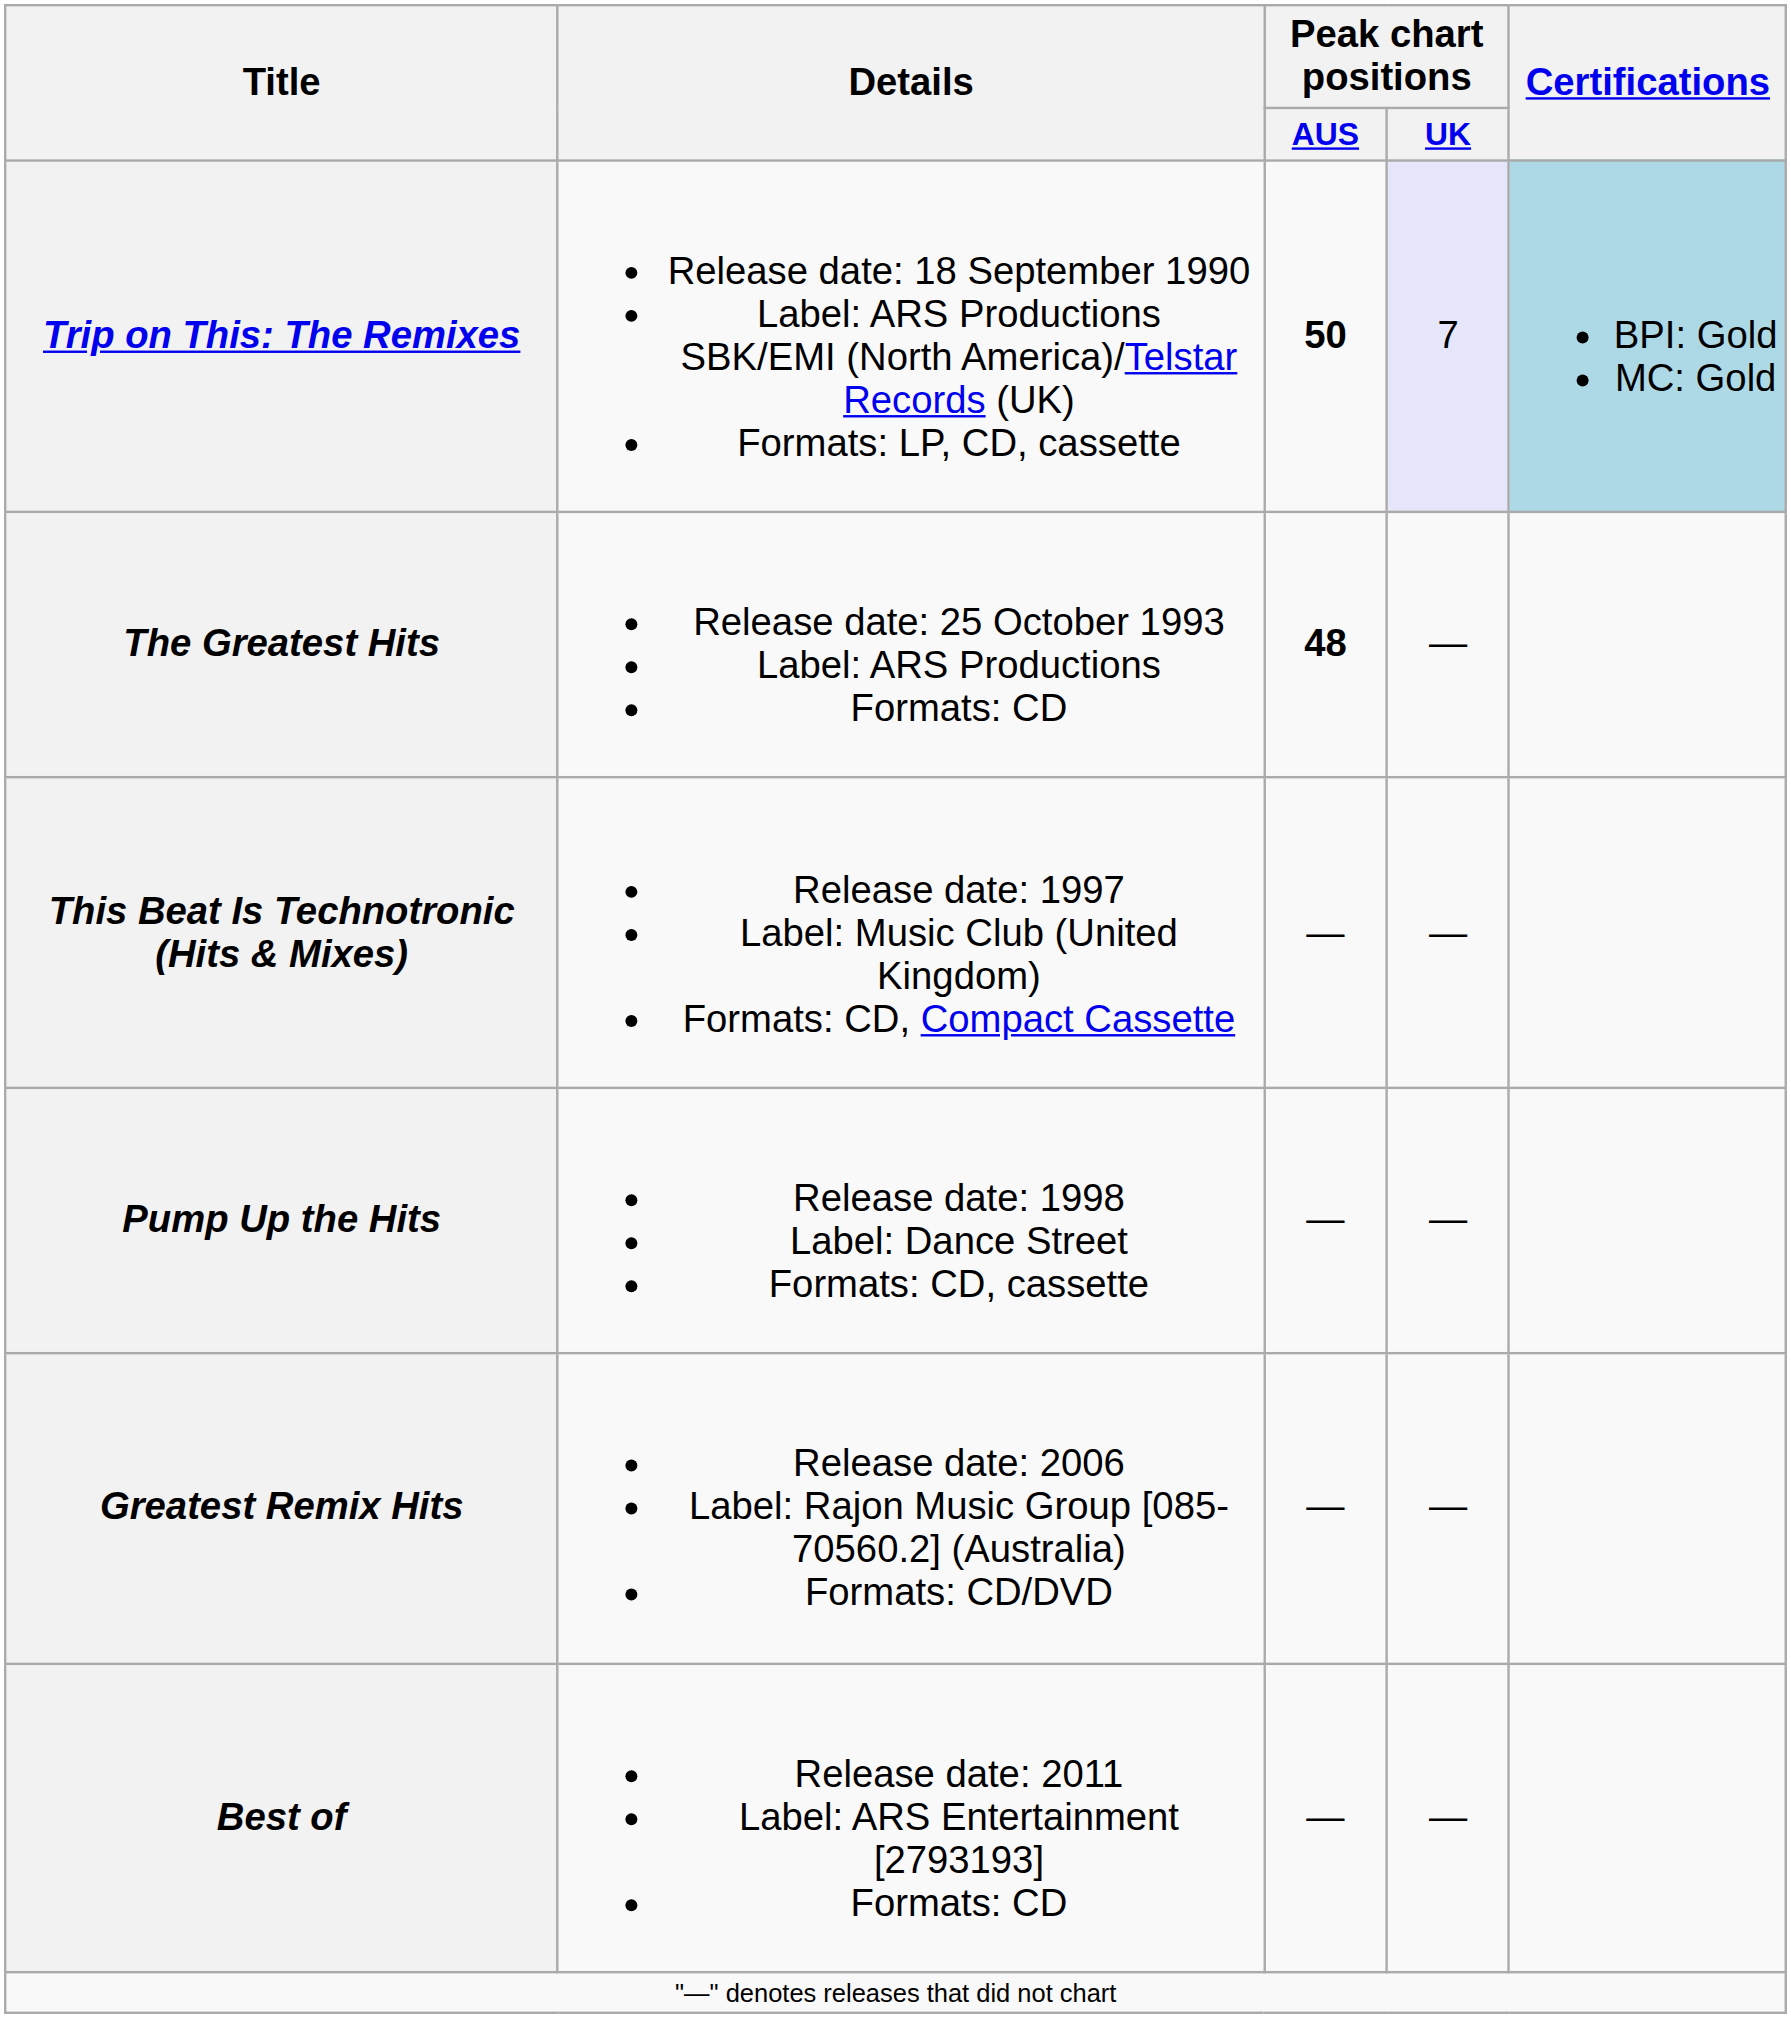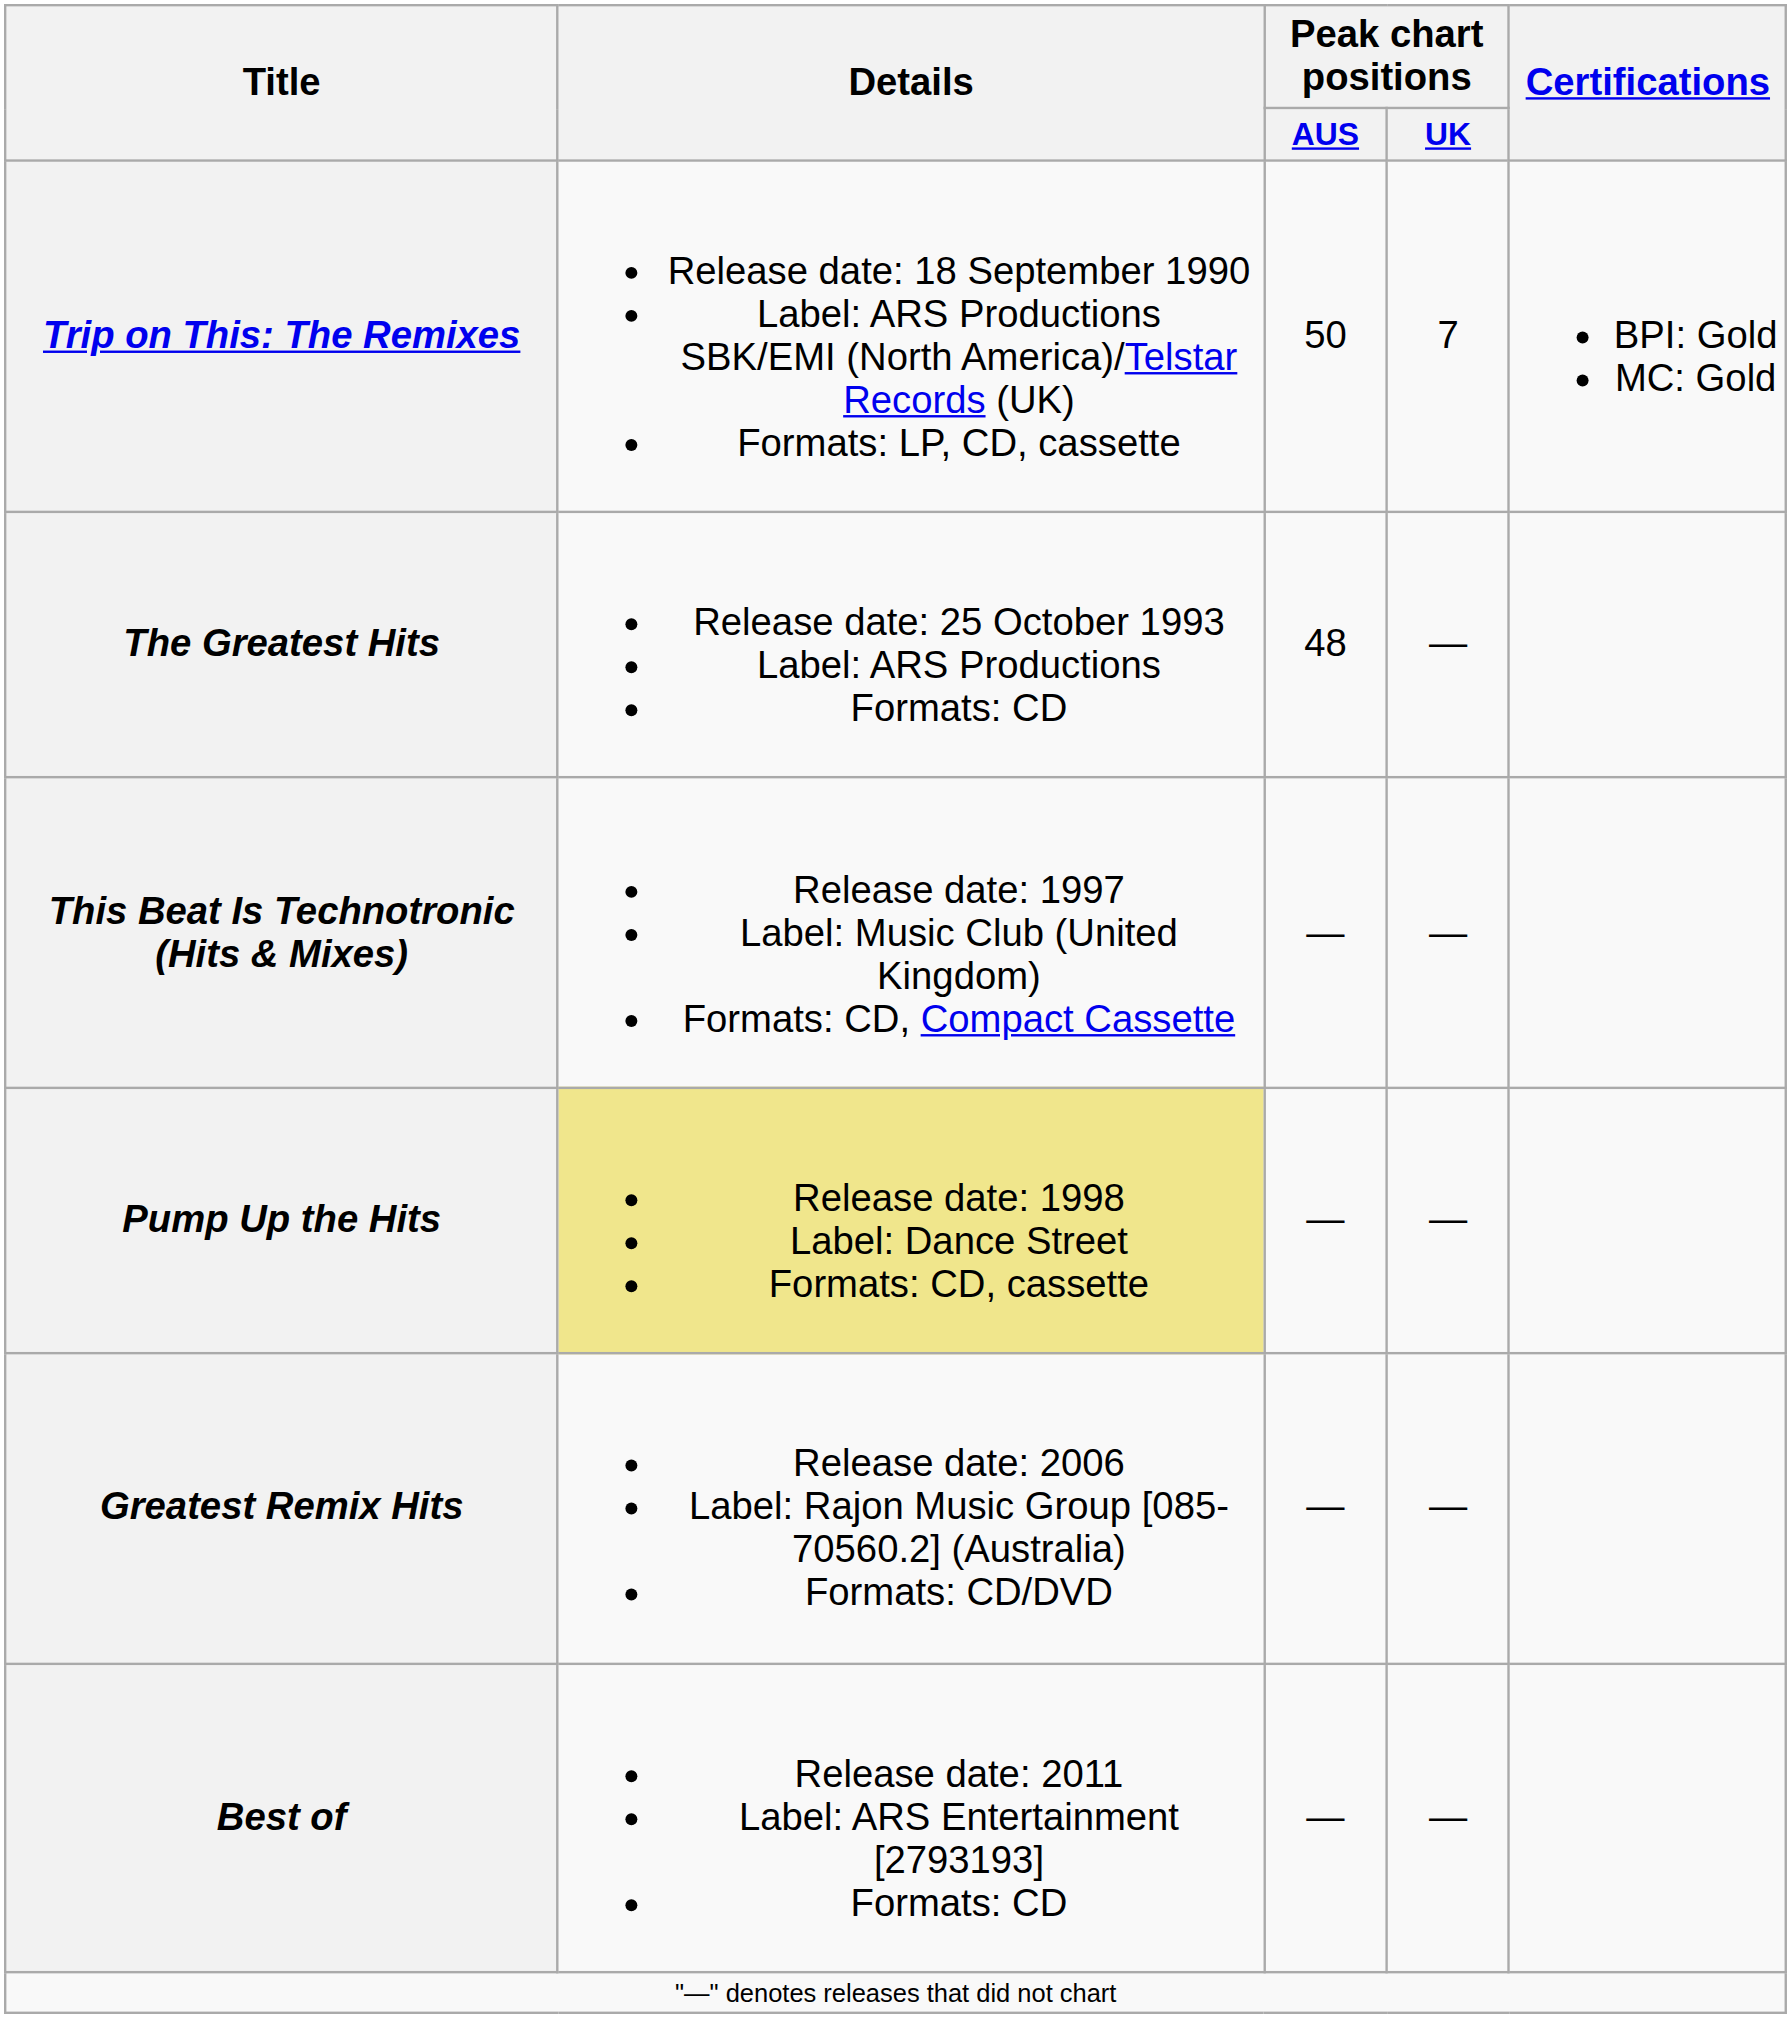(1325, 335) bold -> (1325, 335) normal
(1448, 335) lavender background -> (1448, 335) no background
(1648, 357) lightblue background -> (1648, 357) no background
(1325, 644) bold -> (1325, 644) normal
(911, 1242) no background -> (911, 1242) khaki background
